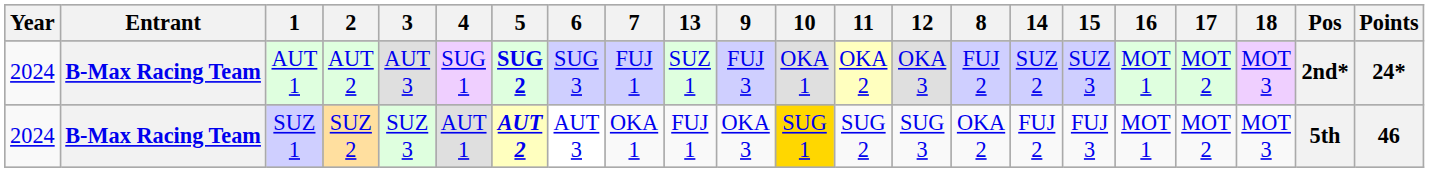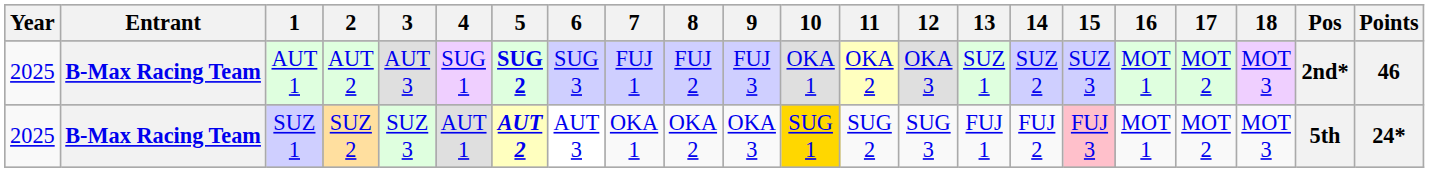columns swapped: (981, 22) <-> (690, 22)
(32, 72) 2024 -> (32, 72) 2025
(1389, 72) 24* -> (1389, 72) 46
(32, 135) 2024 -> (32, 135) 2025
(1089, 135) no background -> (1089, 135) pink background
(1389, 135) 46 -> (1389, 135) 24*
